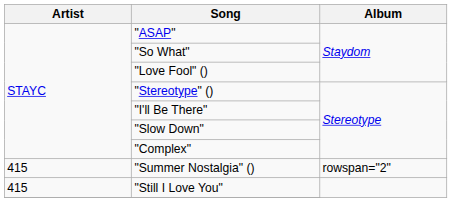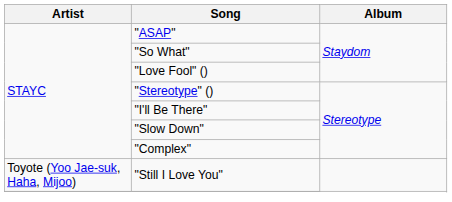- row: (194, 168)
(17, 187) 415 -> (64, 175) Toyote (Yoo Jae-suk, Haha, Mijoo)
